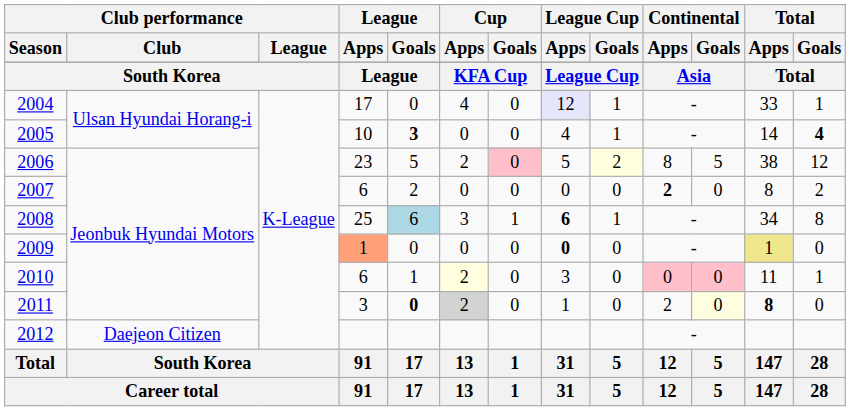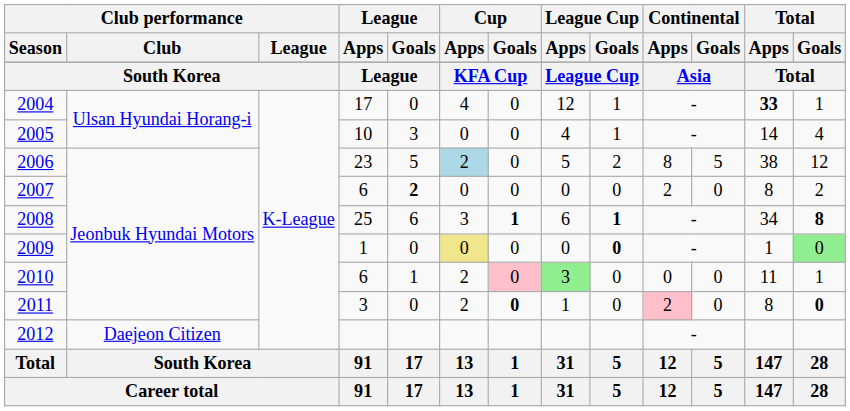(566, 104) lavender background -> (566, 104) no background
(769, 104) normal -> (769, 104) bold
(414, 133) bold -> (414, 133) normal
(819, 133) bold -> (819, 133) normal
(464, 162) no background -> (464, 162) lightblue background
(515, 162) pink background -> (515, 162) no background
(617, 162) lightyellow background -> (617, 162) no background
(414, 190) normal -> (414, 190) bold
(668, 190) bold -> (668, 190) normal
(414, 219) lightblue background -> (414, 219) no background
(515, 219) normal -> (515, 219) bold
(566, 219) bold -> (566, 219) normal
(617, 219) normal -> (617, 219) bold
(819, 219) normal -> (819, 219) bold
(363, 248) lightsalmon background -> (363, 248) no background
(464, 248) no background -> (464, 248) khaki background
(566, 248) bold -> (566, 248) normal
(617, 248) normal -> (617, 248) bold
(769, 248) khaki background -> (769, 248) no background
(819, 248) no background -> (819, 248) lightgreen background
(464, 276) lightyellow background -> (464, 276) no background
(515, 276) no background -> (515, 276) pink background
(566, 276) no background -> (566, 276) lightgreen background
(668, 276) pink background -> (668, 276) no background
(718, 276) pink background -> (718, 276) no background
(414, 305) bold -> (414, 305) normal
(464, 305) lightgrey background -> (464, 305) no background
(515, 305) normal -> (515, 305) bold
(668, 305) no background -> (668, 305) pink background
(718, 305) lightyellow background -> (718, 305) no background
(769, 305) bold -> (769, 305) normal
(819, 305) normal -> (819, 305) bold
